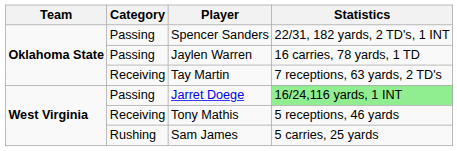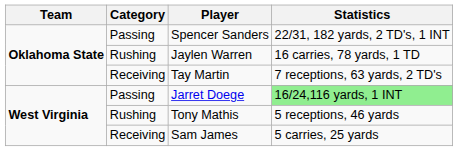(132, 55) Passing -> (133, 55) Rushing
(138, 115) Receiving -> (133, 115) Rushing
(133, 135) Rushing -> (138, 135) Receiving
